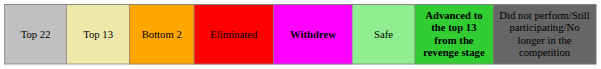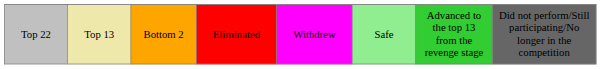(313, 34) bold -> (315, 34) normal
(454, 34) bold -> (454, 34) normal
